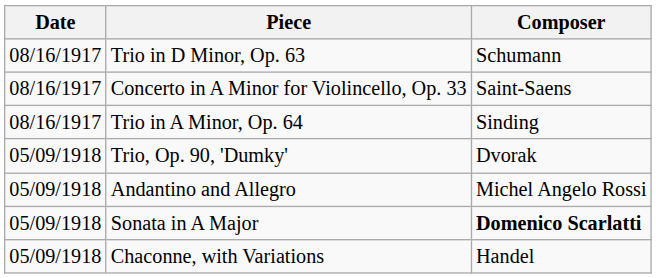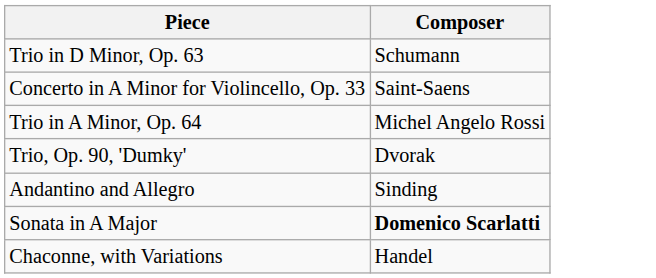- column: (55, 22)
(507, 122) Sinding -> (460, 122) Michel Angelo Rossi
(561, 189) Michel Angelo Rossi -> (406, 189) Sinding
